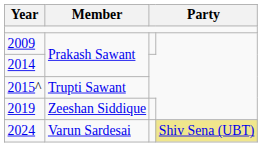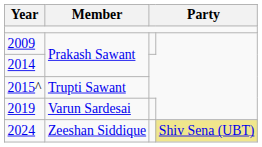(97, 109) Zeeshan Siddique -> (89, 109) Varun Sardesai
(89, 130) Varun Sardesai -> (97, 130) Zeeshan Siddique
